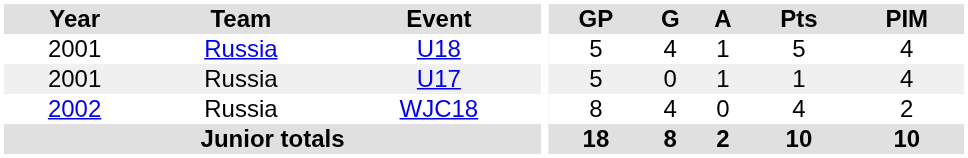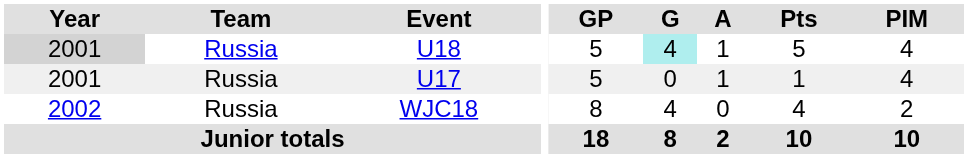(75, 48) no background -> (75, 48) lightgrey background
(670, 48) no background -> (670, 48) paleturquoise background
